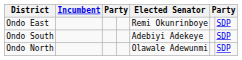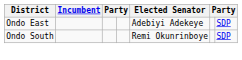(170, 24) Remi Okunrinboye -> (167, 24) Adebiyi Adekeye
(167, 37) Adebiyi Adekeye -> (170, 37) Remi Okunrinboye
- row: (30, 49)
